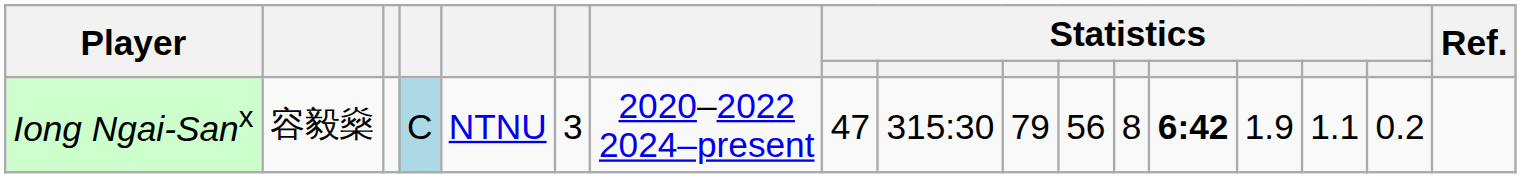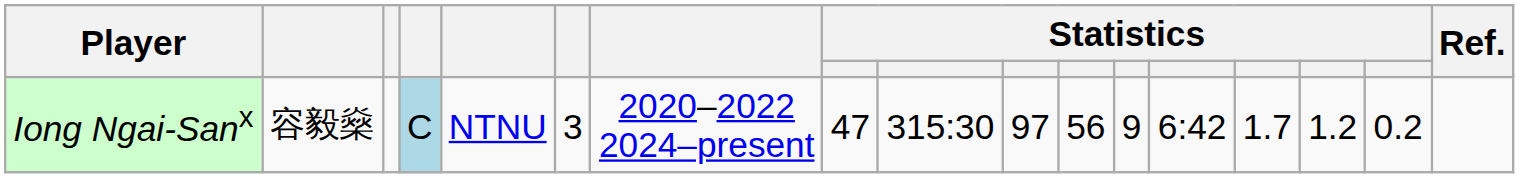(1030, 125) 79 -> (1030, 125) 97
(1132, 125) 8 -> (1132, 125) 9
(1193, 125) bold -> (1192, 125) normal
(1269, 125) 1.9 -> (1267, 125) 1.7
(1335, 125) 1.1 -> (1333, 125) 1.2
